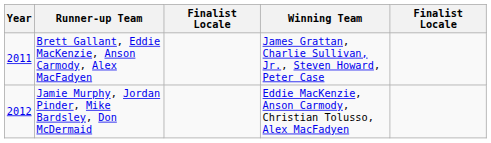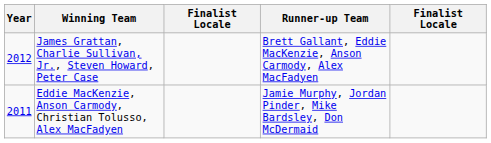columns swapped: (325, 19) <-> (99, 19)
(19, 59) 2011 -> (19, 59) 2012
(19, 111) 2012 -> (19, 111) 2011
